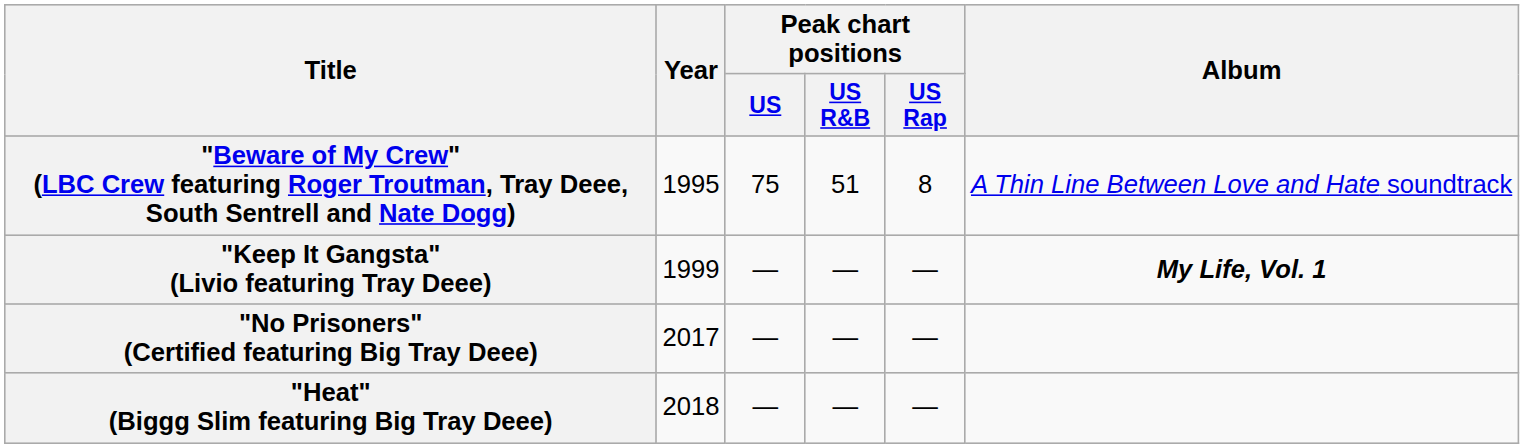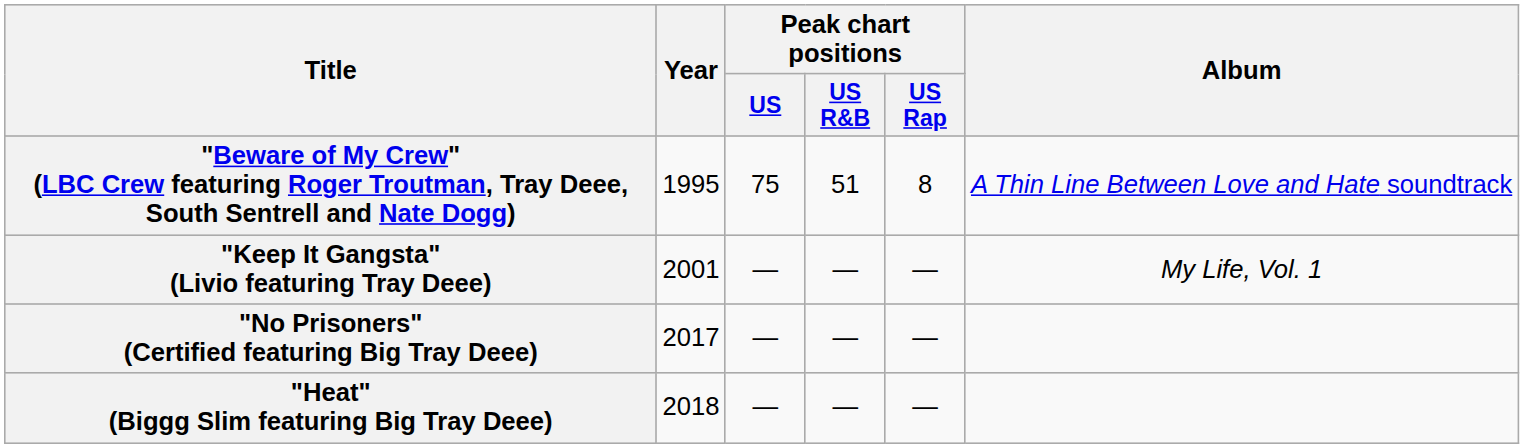(691, 268) 1999 -> (691, 268) 2001
(1242, 268) bold -> (1242, 268) normal
